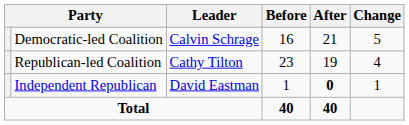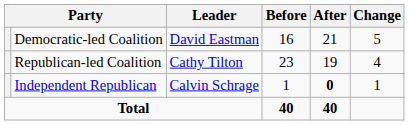(214, 39) Calvin Schrage -> (214, 39) David Eastman
(214, 85) David Eastman -> (214, 85) Calvin Schrage
